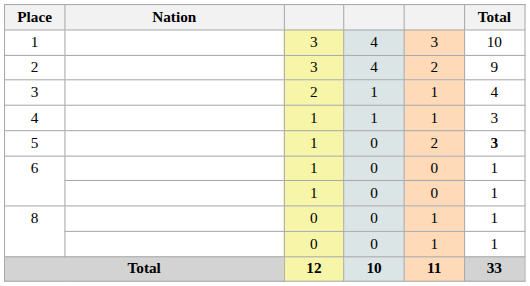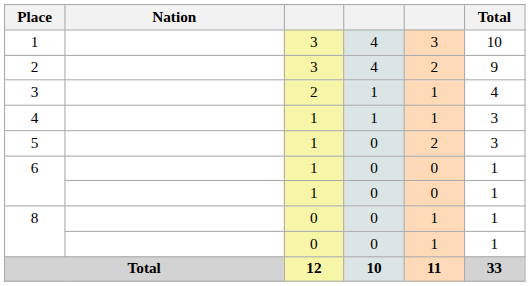(494, 143) bold -> (494, 143) normal
